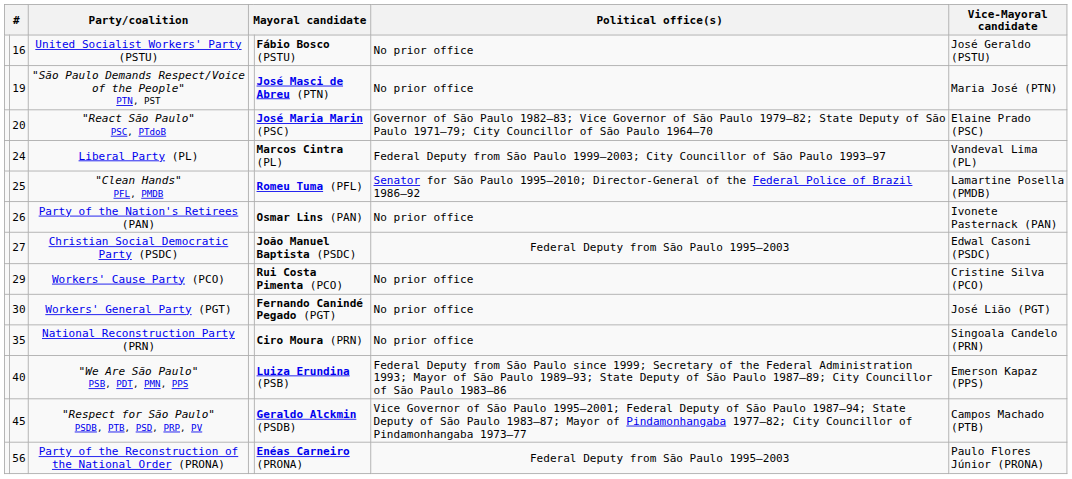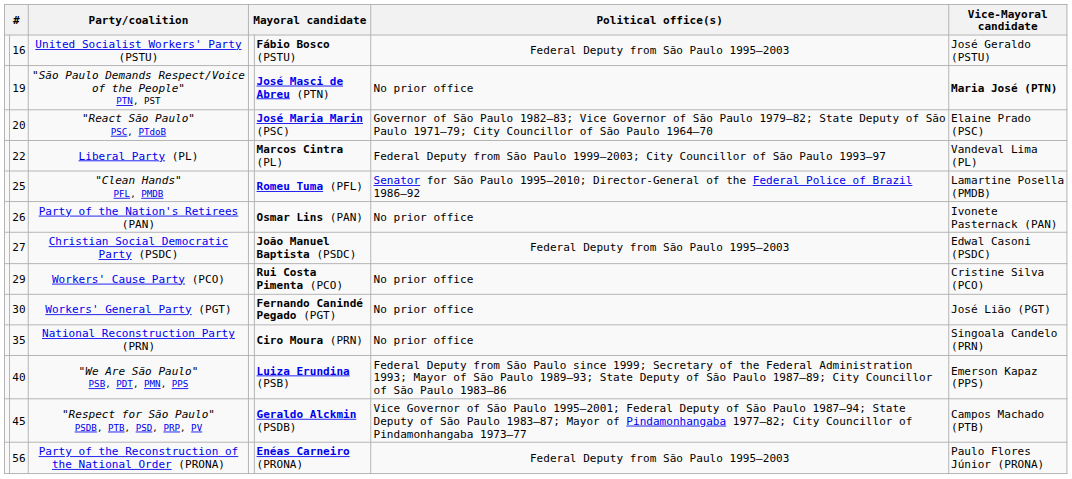(423, 51) No prior office -> (660, 51) Federal Deputy from São Paulo 1995–2003
(1004, 88) normal -> (1004, 88) bold
(19, 156) 24 -> (19, 156) 22
